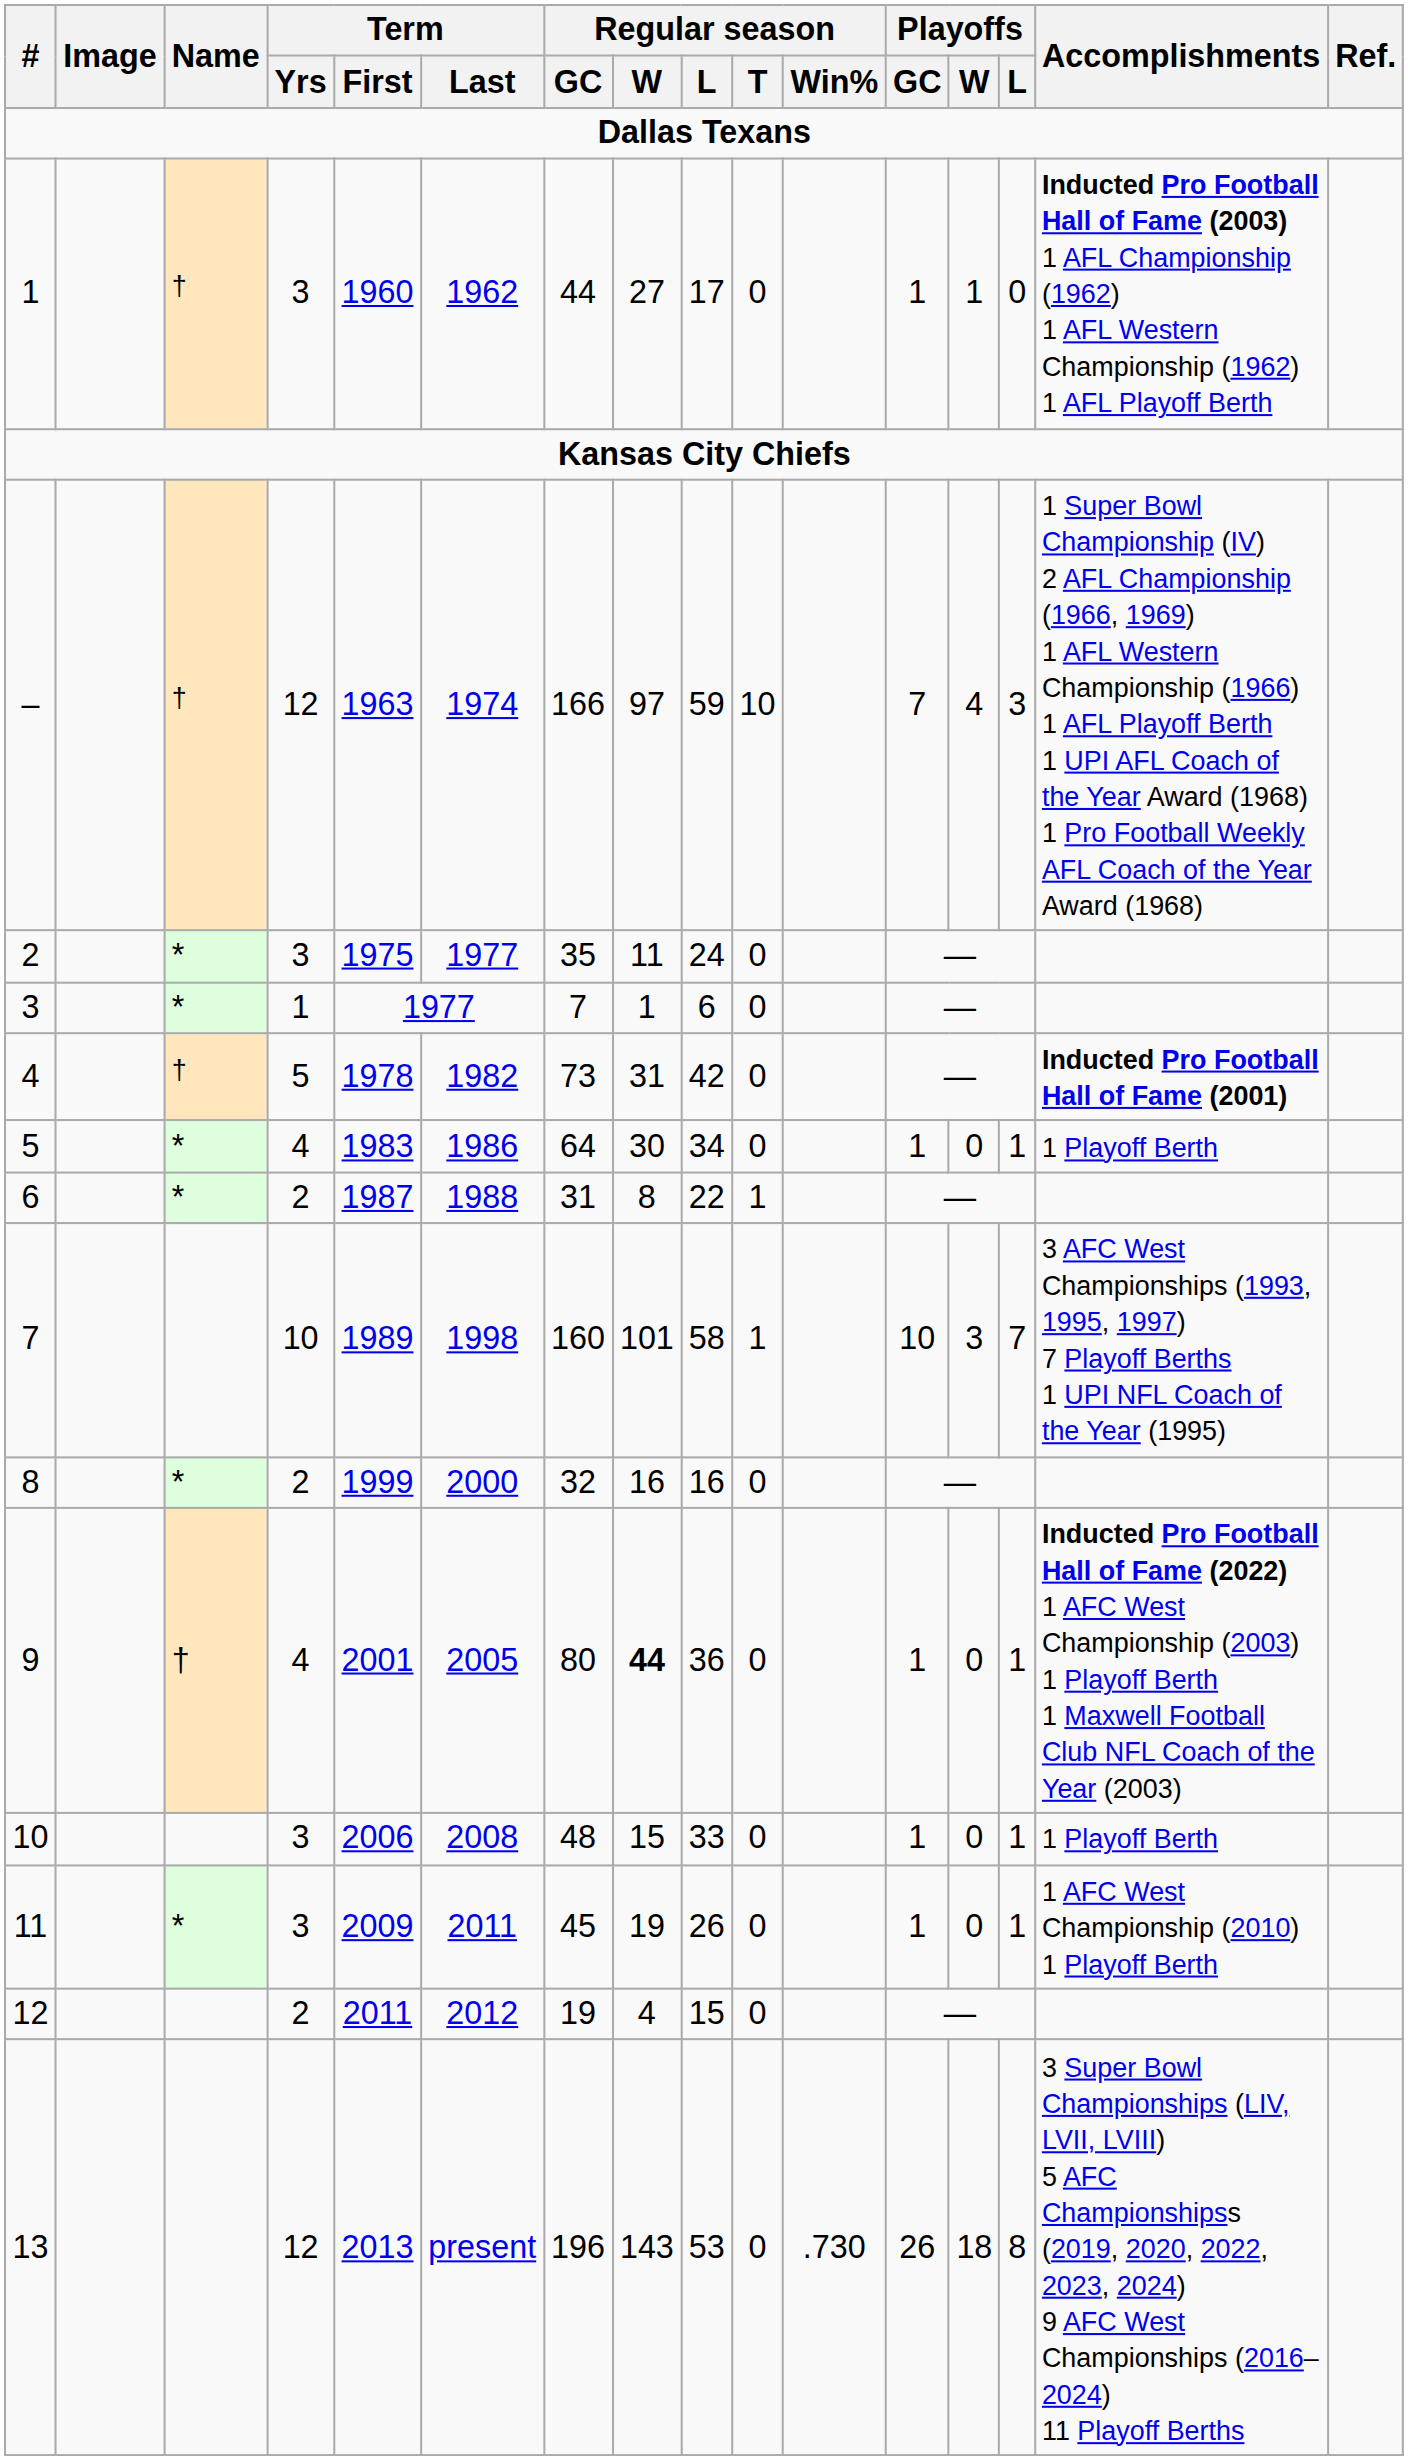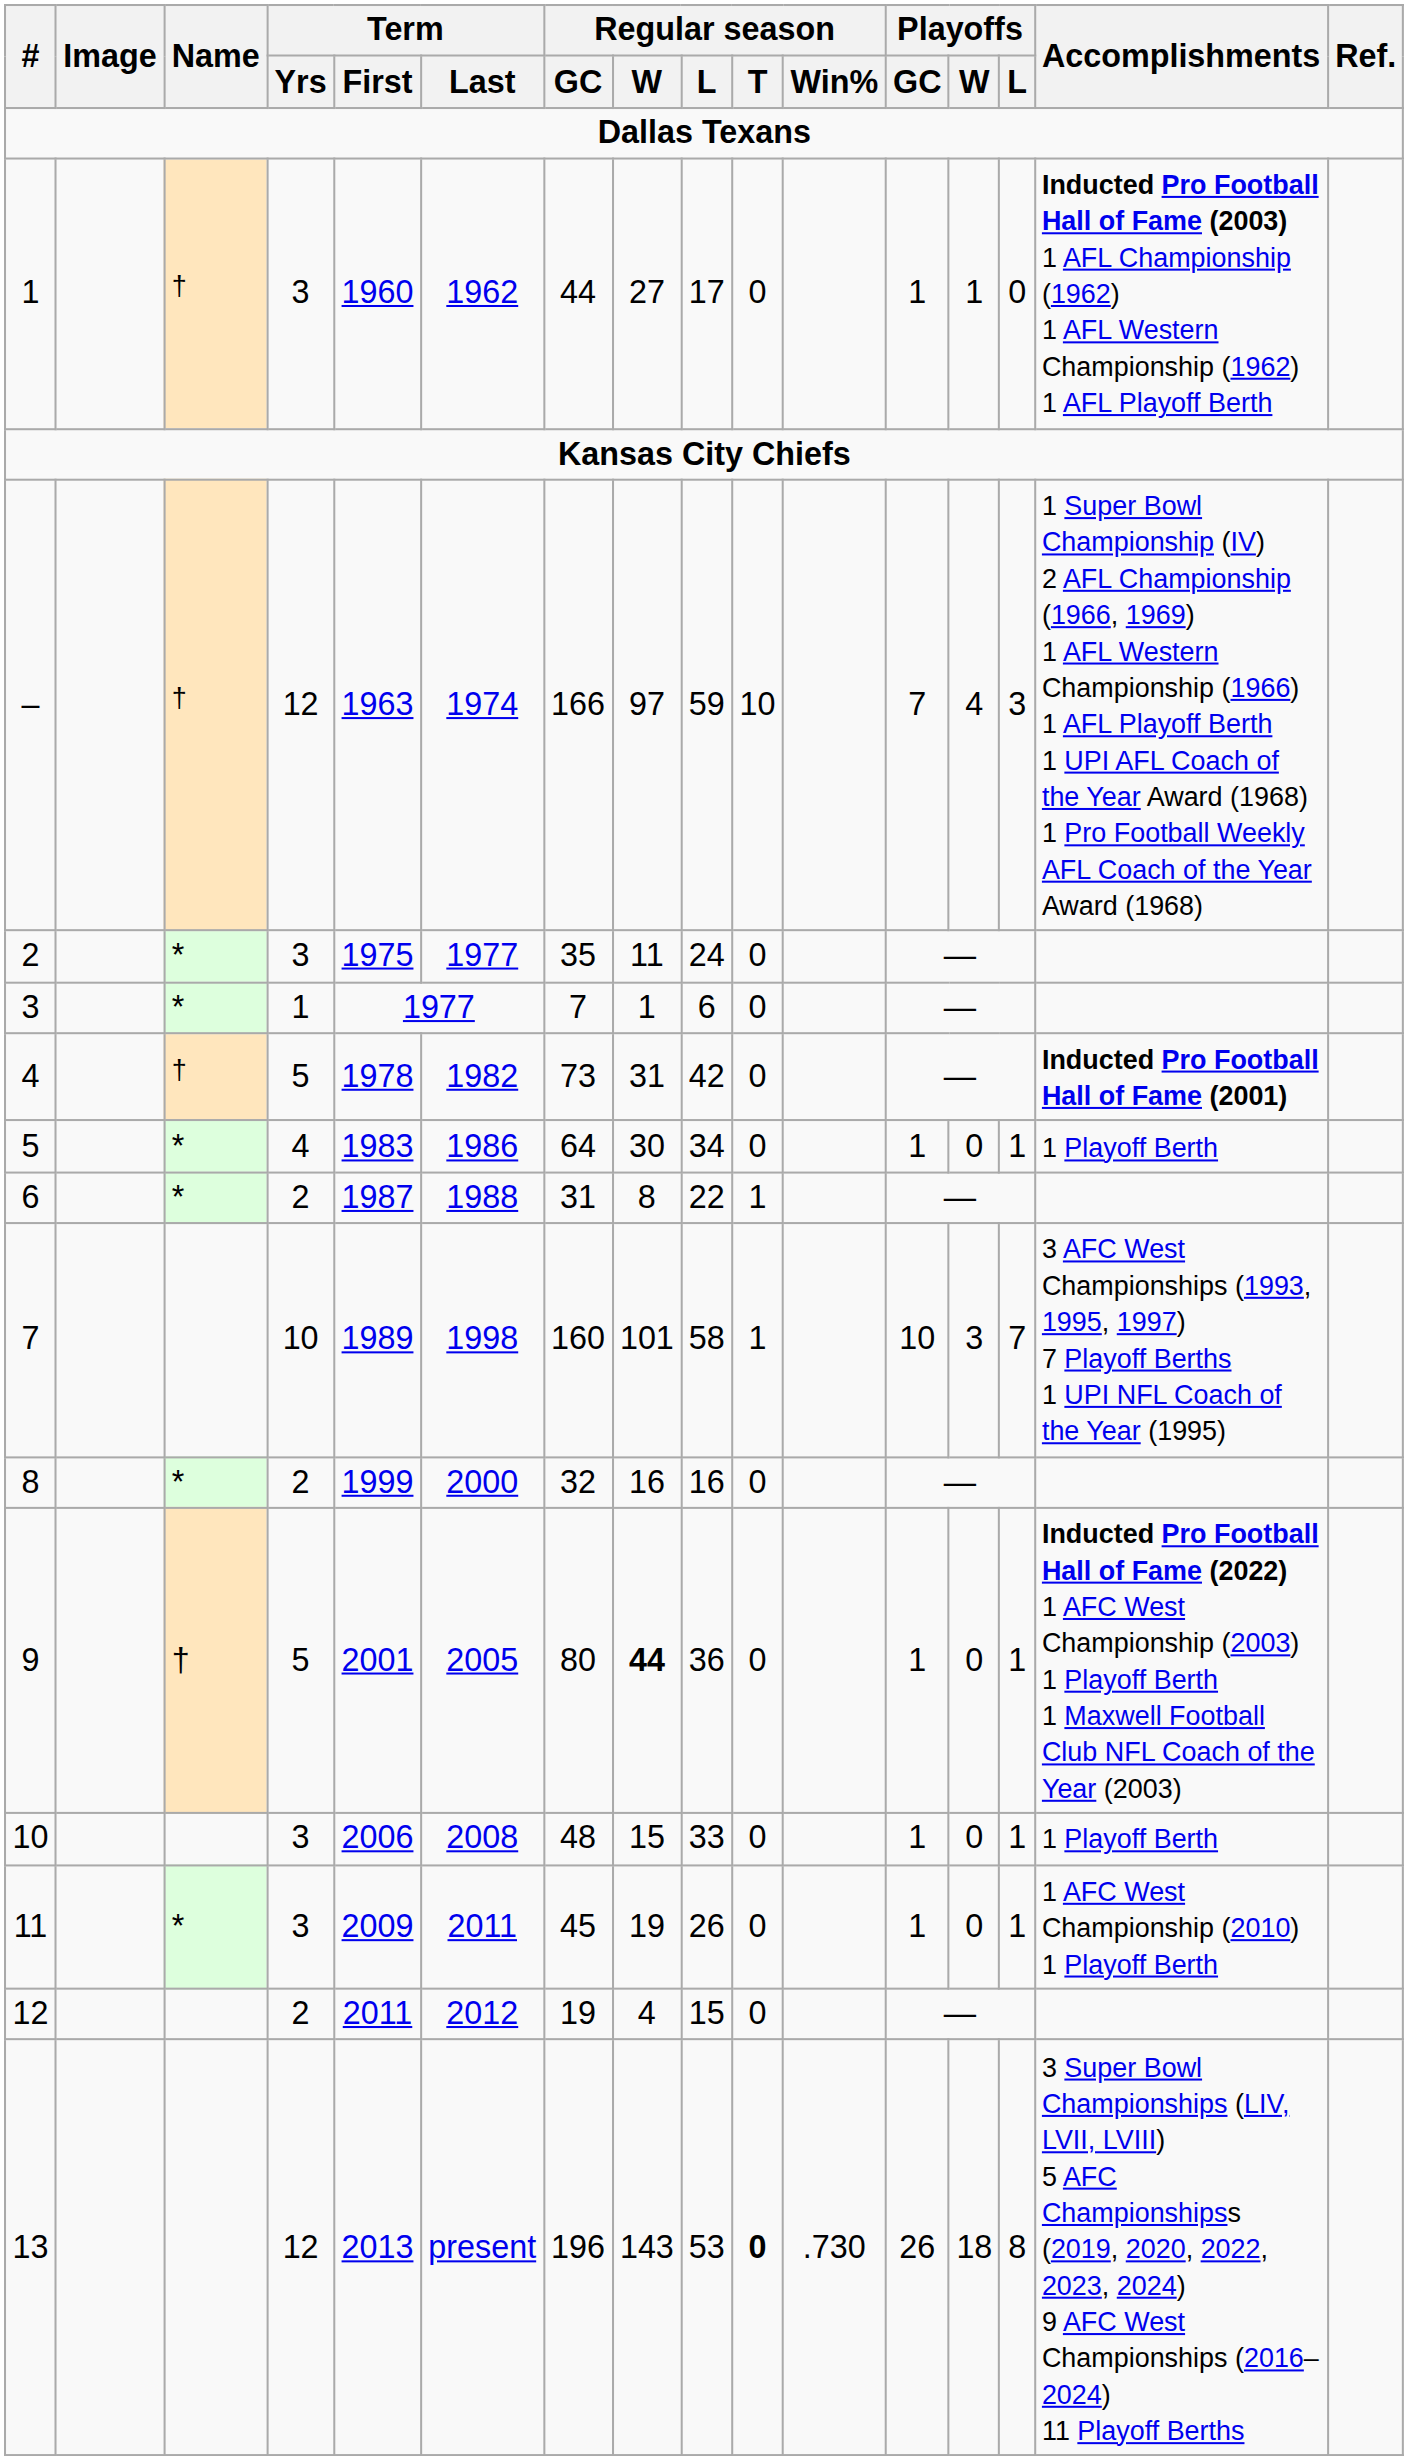(301, 1660) 4 -> (301, 1660) 5
(758, 2246) normal -> (758, 2246) bold
